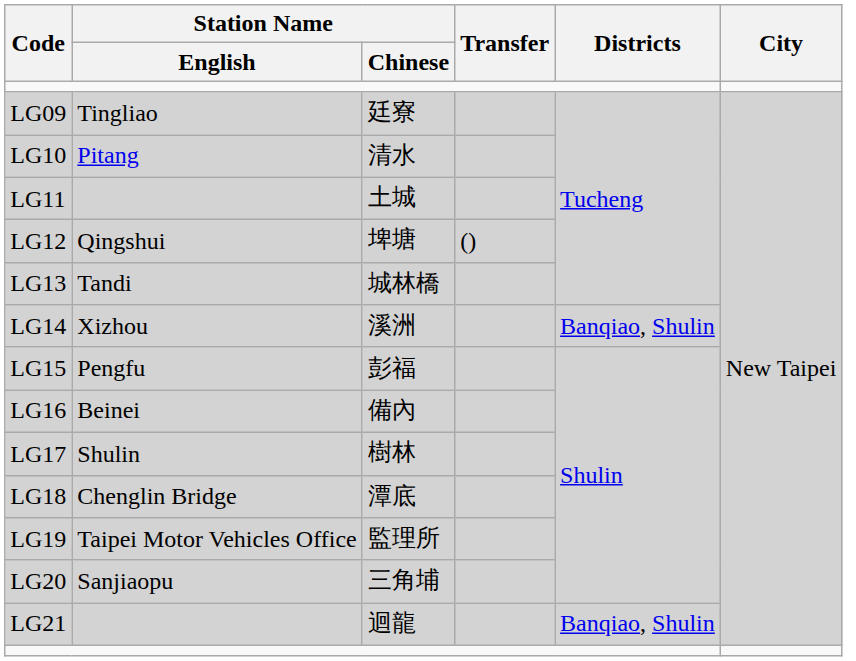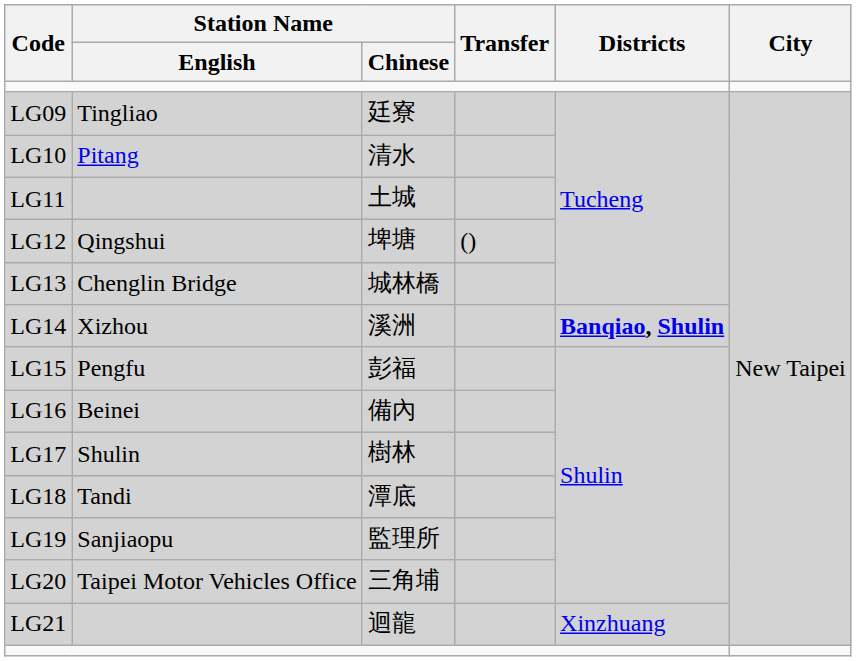(104, 283) Tandi -> (157, 283) Chenglin Bridge
(637, 325) normal -> (642, 325) bold
(157, 496) Chenglin Bridge -> (104, 496) Tandi
(217, 538) Taipei Motor Vehicles Office -> (125, 538) Sanjiaopu
(125, 581) Sanjiaopu -> (217, 581) Taipei Motor Vehicles Office
(637, 623) Banqiao, Shulin -> (613, 623) Xinzhuang
